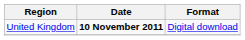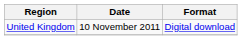(121, 27) bold -> (120, 27) normal
